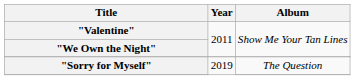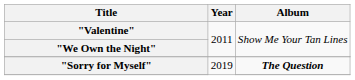(293, 65) normal -> (293, 65) bold
